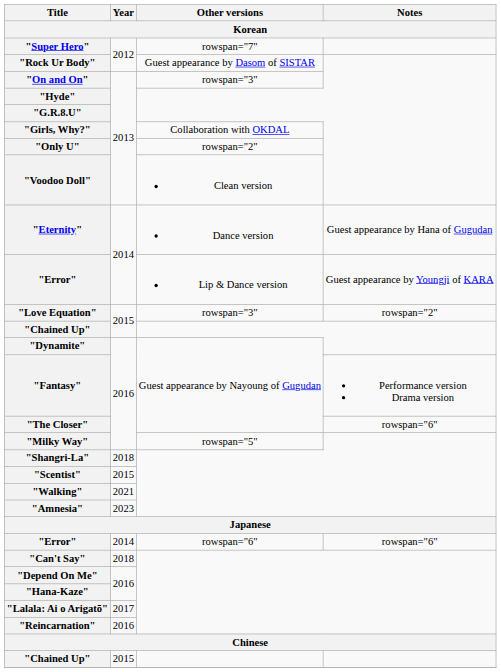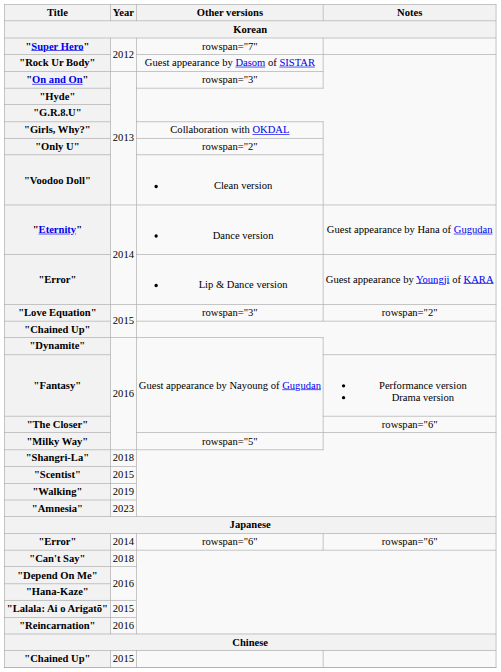(123, 491) 2021 -> (123, 491) 2019
(123, 608) 2017 -> (123, 608) 2015
